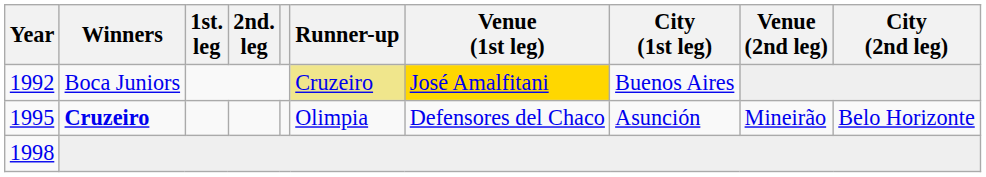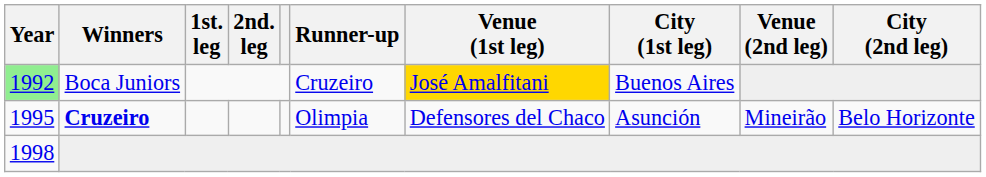(32, 82) no background -> (32, 82) lightgreen background
(334, 82) khaki background -> (334, 82) no background
